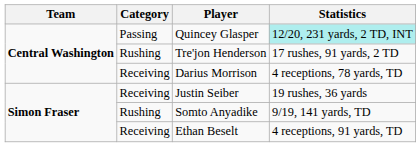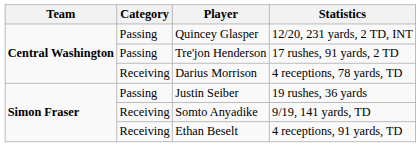(342, 34) paleturquoise background -> (342, 34) no background
(140, 53) Rushing -> (138, 53) Passing
(145, 92) Receiving -> (138, 92) Passing
(140, 112) Rushing -> (145, 112) Receiving
